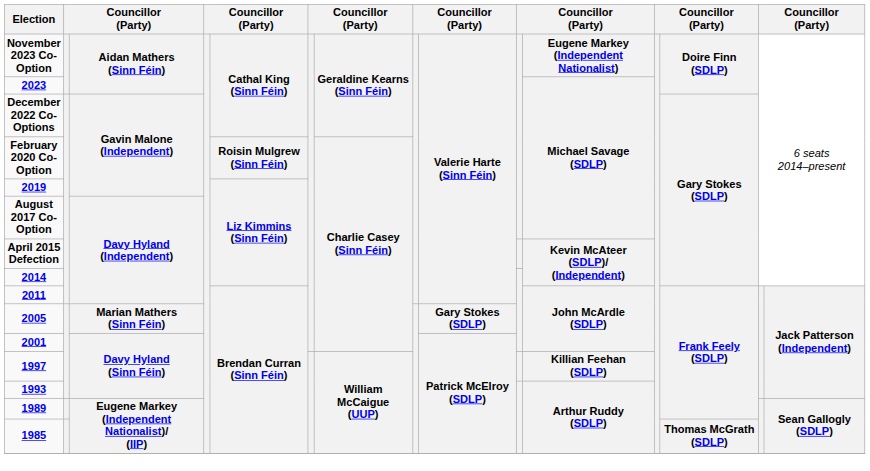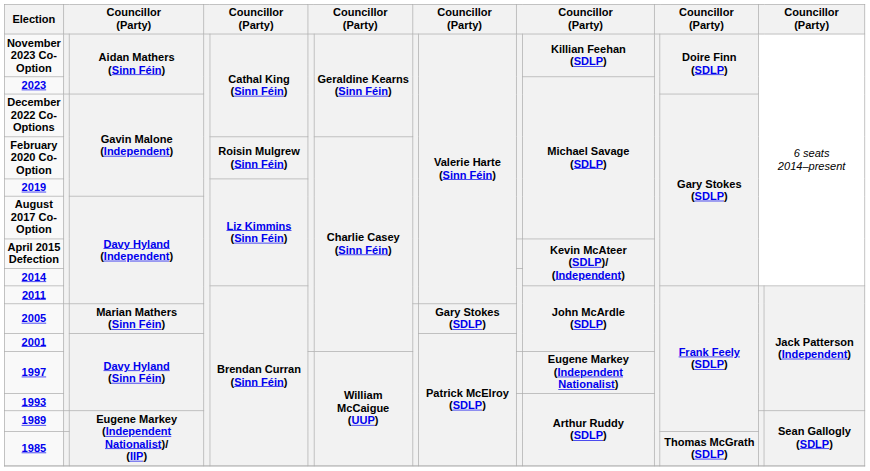(588, 55) Eugene Markey (Independent Nationalist) -> (588, 55) Killian Feehan (SDLP)
(588, 366) Killian Feehan (SDLP) -> (588, 372) Eugene Markey (Independent Nationalist)
